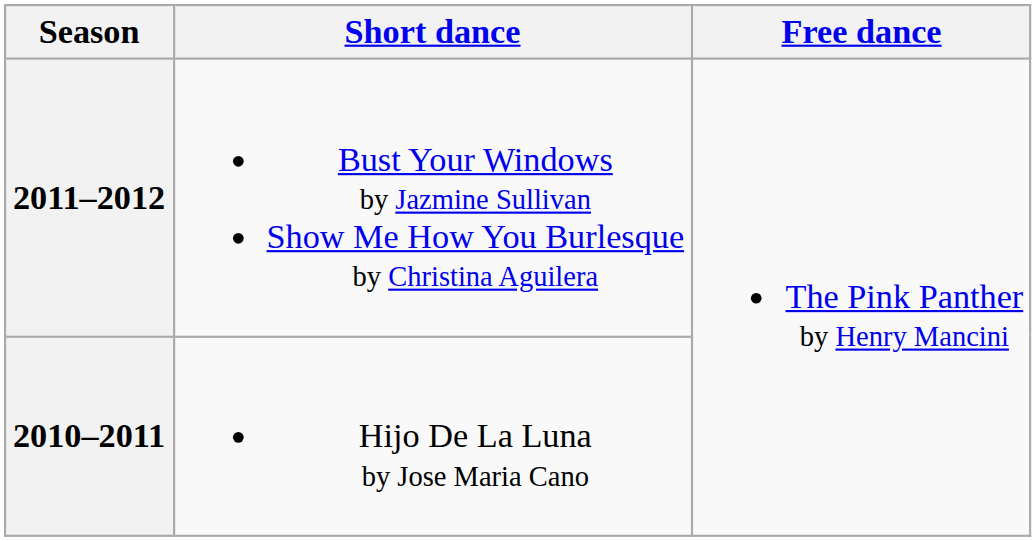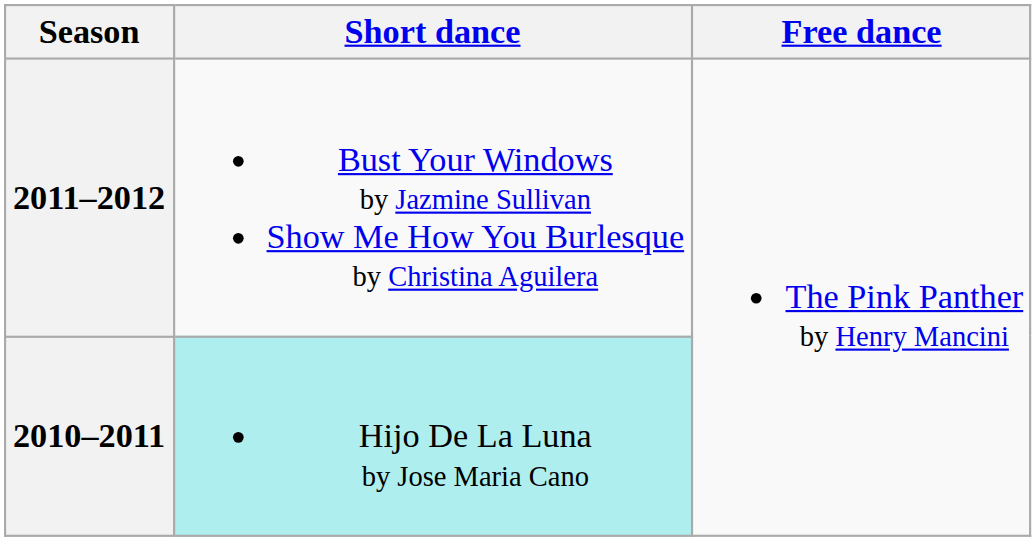(433, 455) no background -> (433, 455) paleturquoise background
